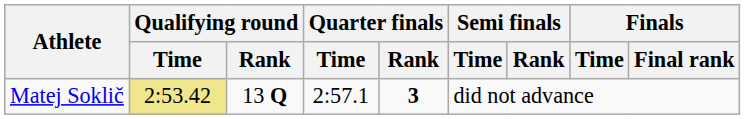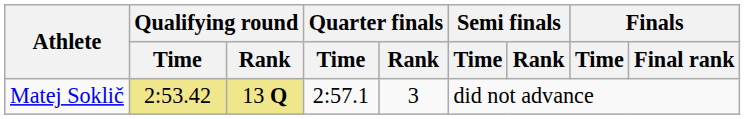(265, 96) no background -> (265, 96) khaki background
(413, 96) bold -> (413, 96) normal
